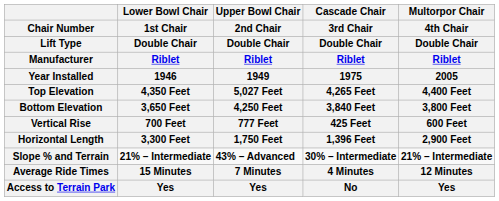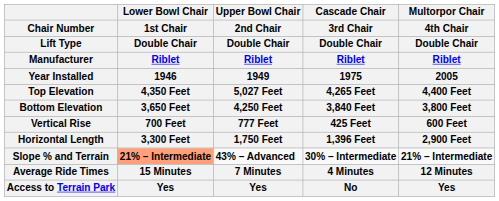(165, 156) no background -> (165, 156) lightsalmon background
